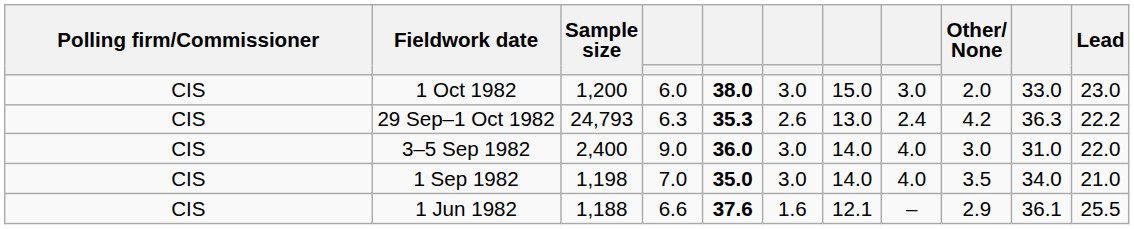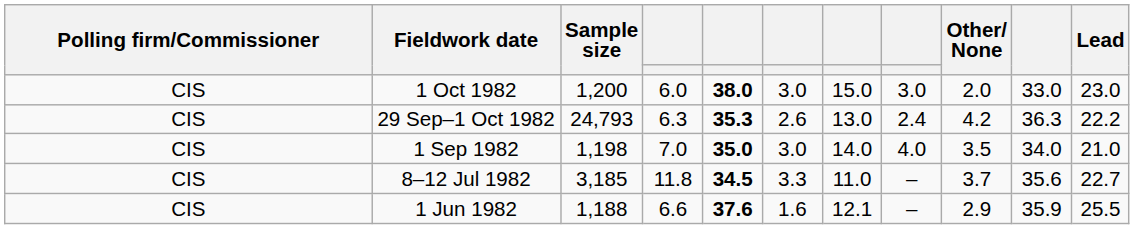- row: (466, 149)
+ row: (466, 179)
(1042, 208) 36.1 -> (1042, 208) 35.9
